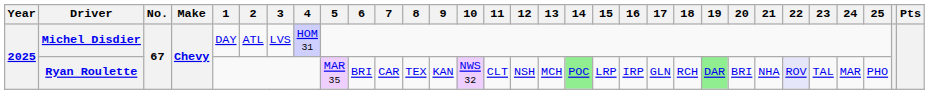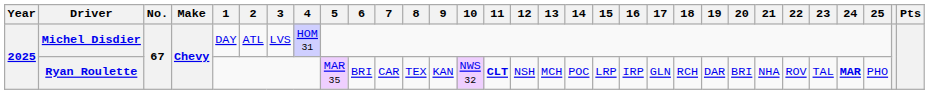(497, 72) normal -> (497, 72) bold
(579, 72) lightgreen background -> (579, 72) no background
(715, 72) lightgreen background -> (715, 72) no background
(796, 72) lavender background -> (796, 72) no background
(850, 72) normal -> (850, 72) bold
